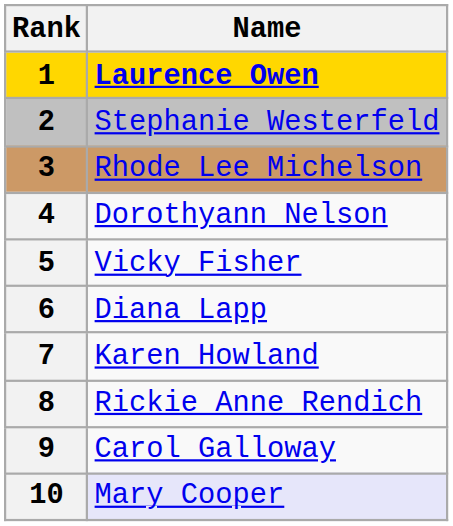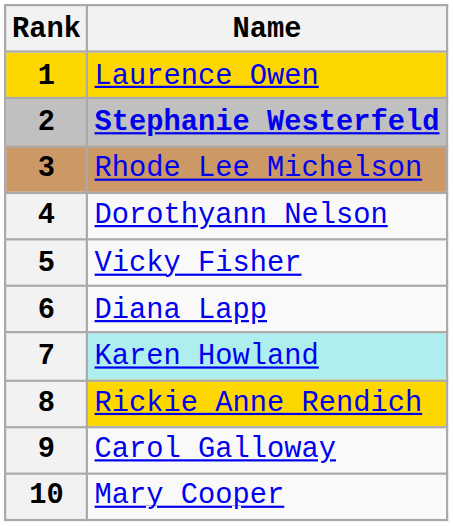(207, 75) bold -> (207, 75) normal
(267, 122) normal -> (267, 122) bold
(207, 356) no background -> (207, 356) paleturquoise background
(258, 403) no background -> (258, 403) gold background
(189, 497) lavender background -> (189, 497) no background
